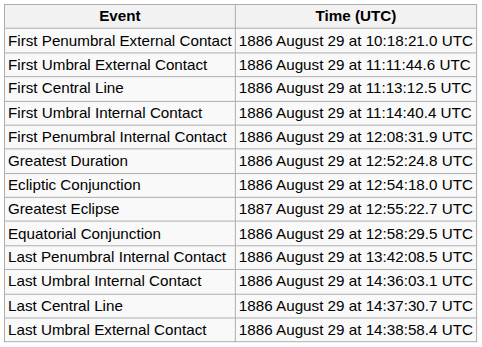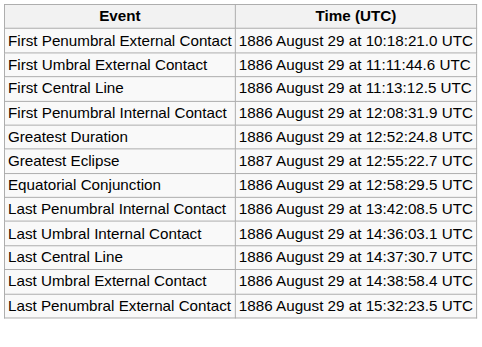- row: (105, 112)
- row: (74, 185)
+ row: (120, 305)
